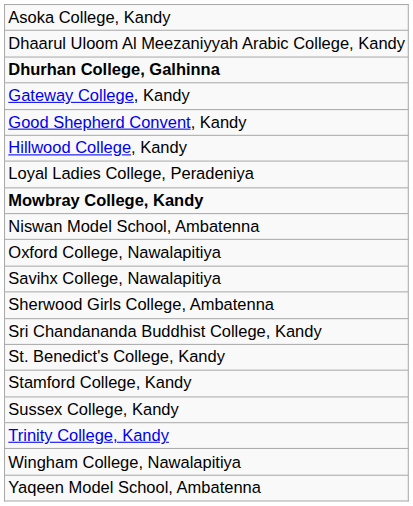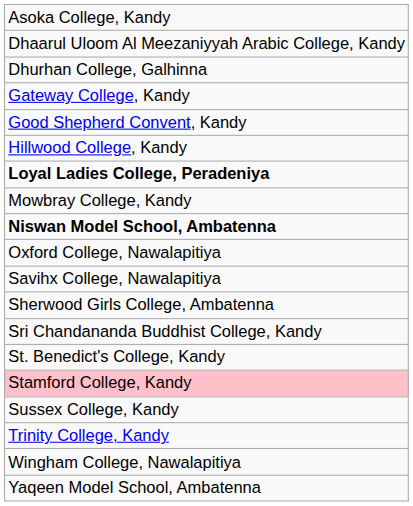(114, 69) bold -> (108, 69) normal
(131, 174) normal -> (139, 174) bold
(106, 200) bold -> (100, 200) normal
(134, 226) normal -> (142, 226) bold
(100, 383) no background -> (100, 383) pink background
